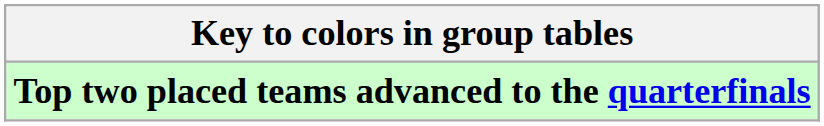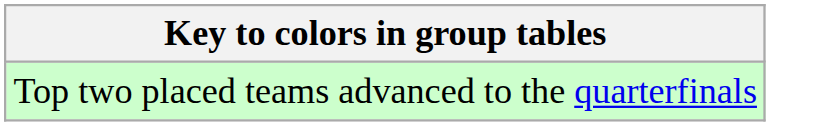(412, 90) bold -> (385, 90) normal
